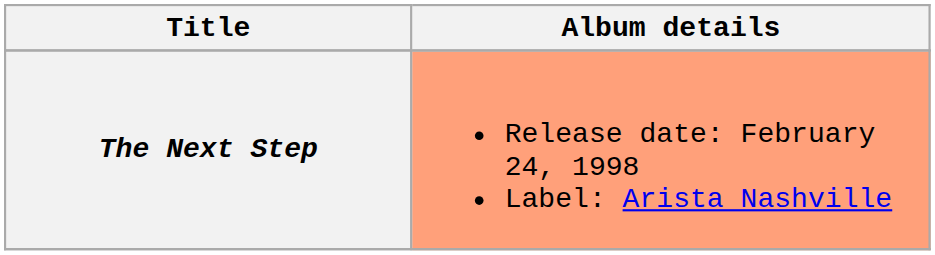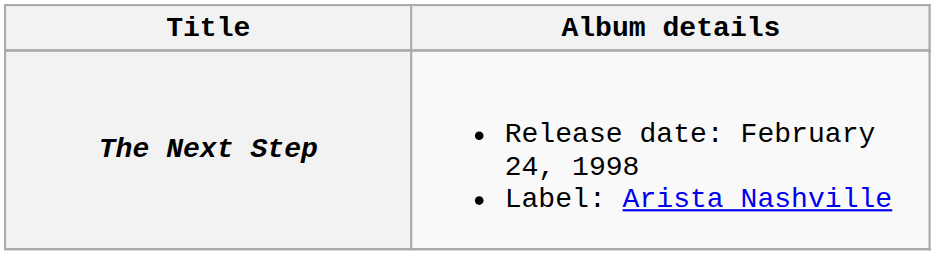(671, 167) lightsalmon background -> (671, 167) no background
